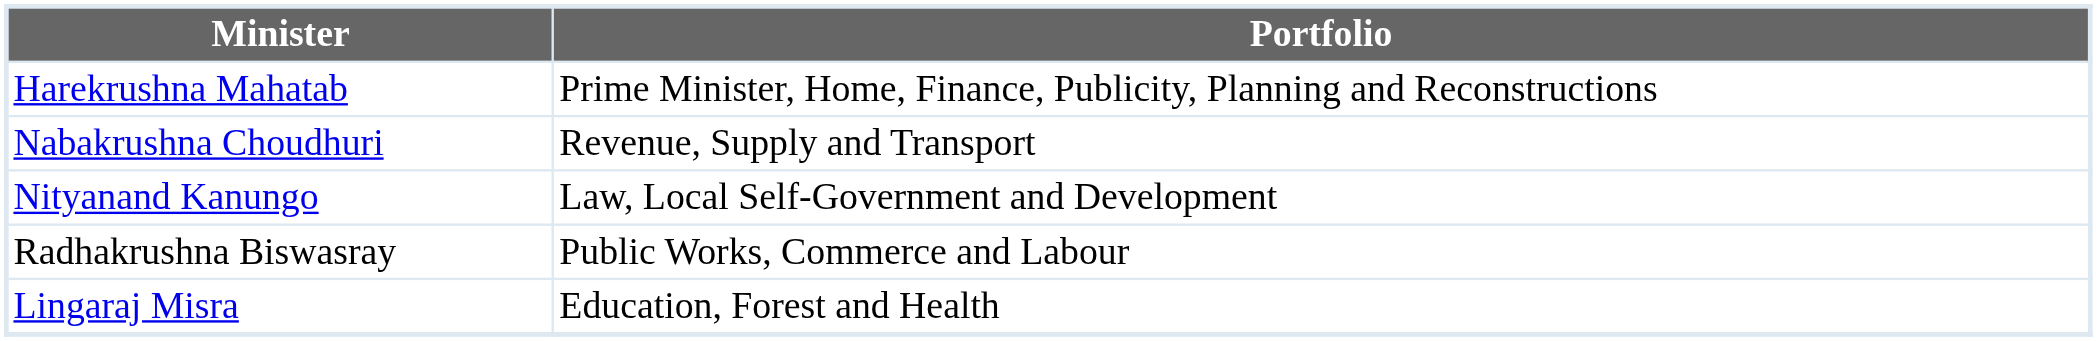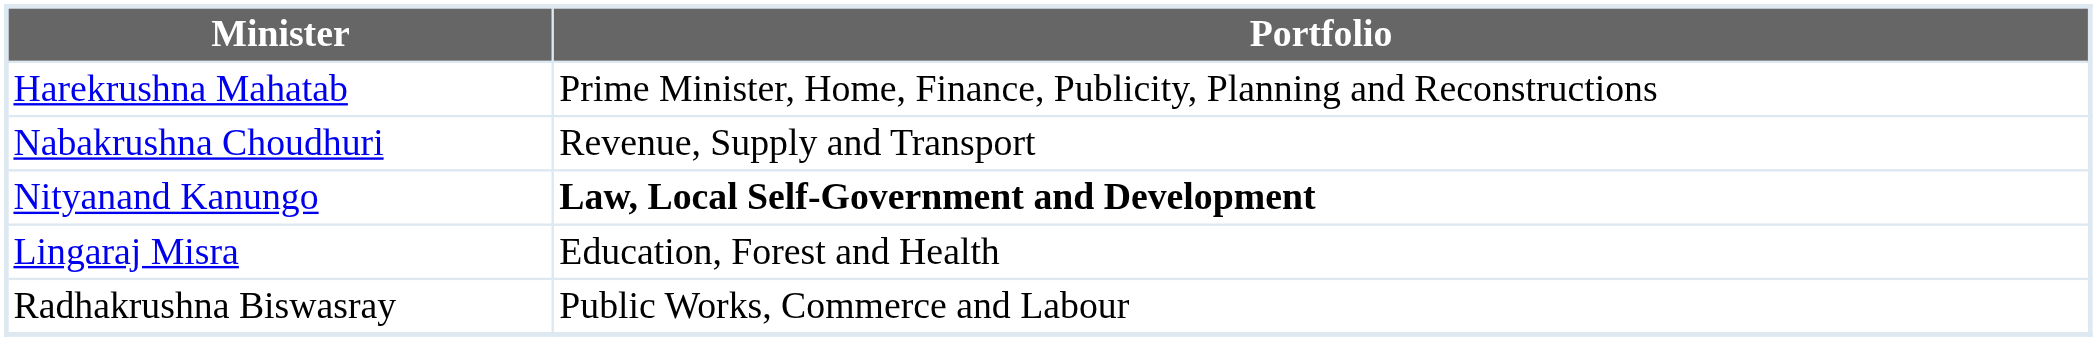(918, 196) normal -> (937, 196) bold
rows swapped: (126, 305) <-> (205, 251)
